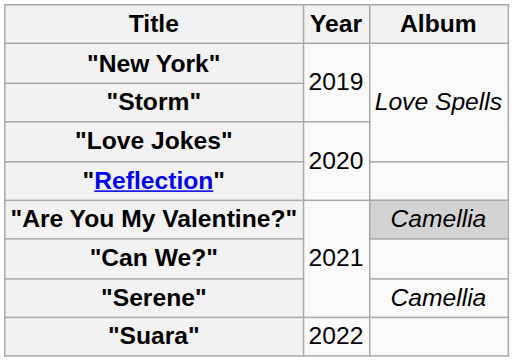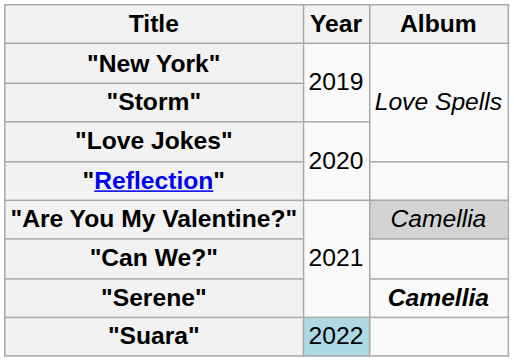(438, 297) normal -> (438, 297) bold
(336, 336) no background -> (336, 336) lightblue background
